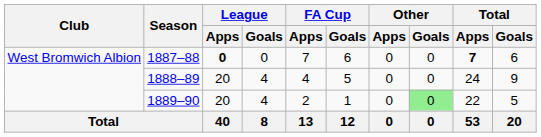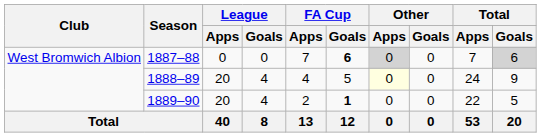(222, 57) bold -> (222, 57) normal
(348, 57) normal -> (348, 57) bold
(389, 57) no background -> (389, 57) lightgrey background
(473, 57) bold -> (473, 57) normal
(514, 57) no background -> (514, 57) lightgrey background
(389, 79) no background -> (389, 79) lightyellow background
(348, 100) normal -> (348, 100) bold
(431, 100) lightgreen background -> (431, 100) no background
